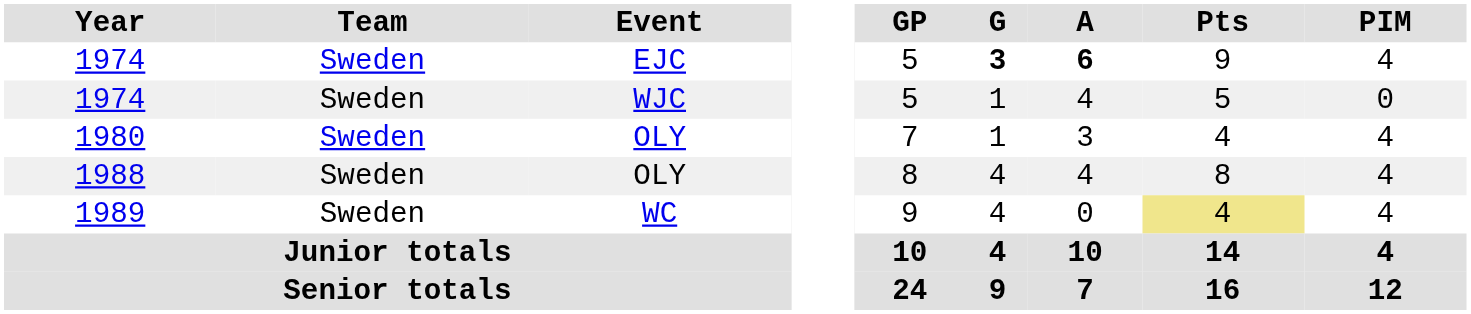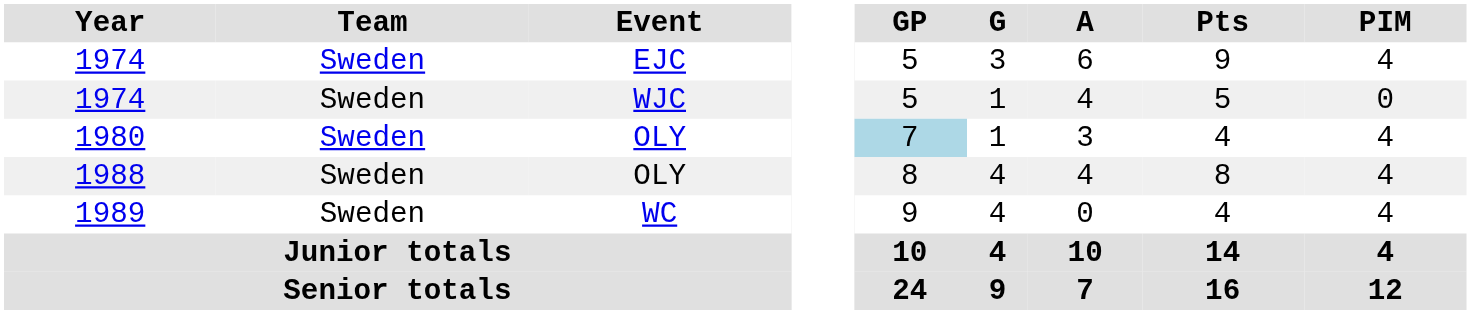(997, 61) bold -> (997, 61) normal
(1085, 61) bold -> (1085, 61) normal
(910, 138) no background -> (910, 138) lightblue background
(1223, 214) khaki background -> (1223, 214) no background
